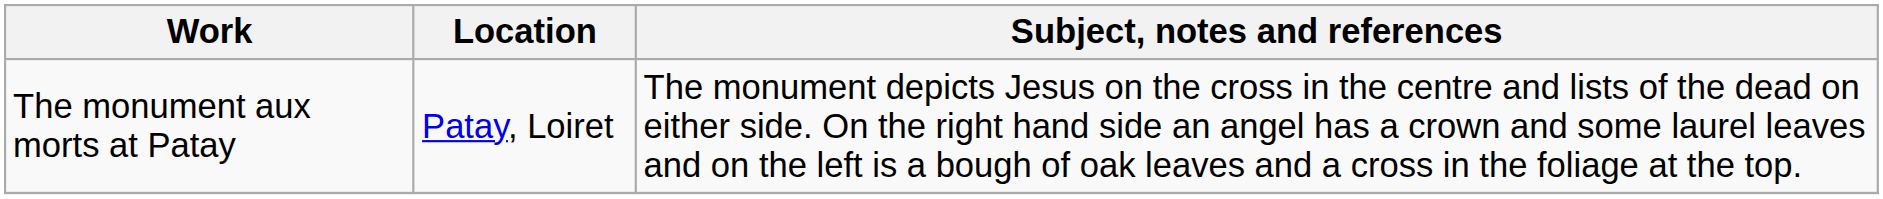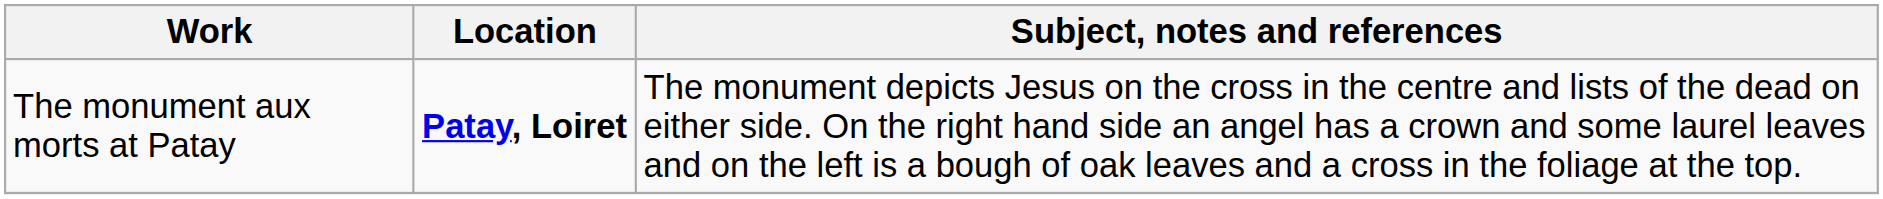(518, 125) normal -> (525, 125) bold
